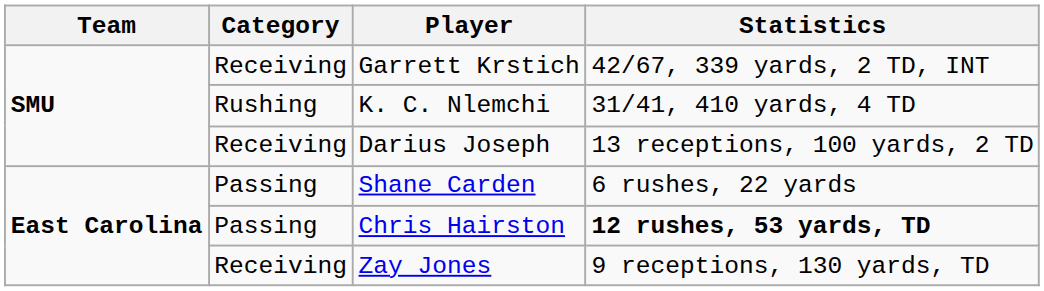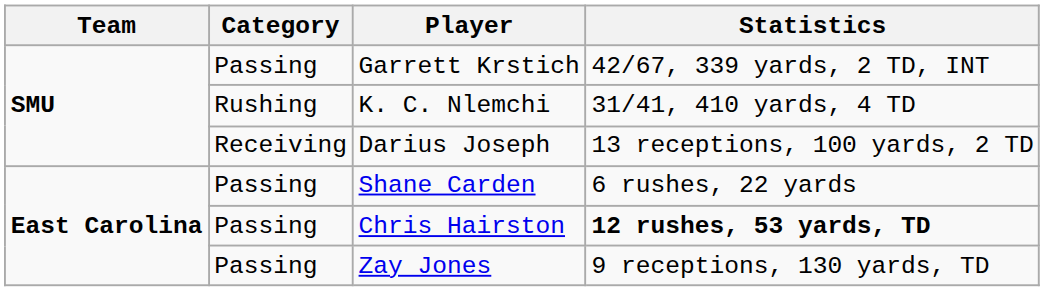(281, 66) Receiving -> (266, 66) Passing
(281, 266) Receiving -> (266, 266) Passing
